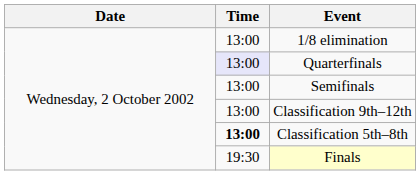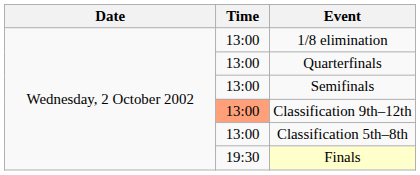(243, 63) lavender background -> (243, 63) no background
(243, 110) no background -> (243, 110) lightsalmon background
(243, 134) bold -> (243, 134) normal
